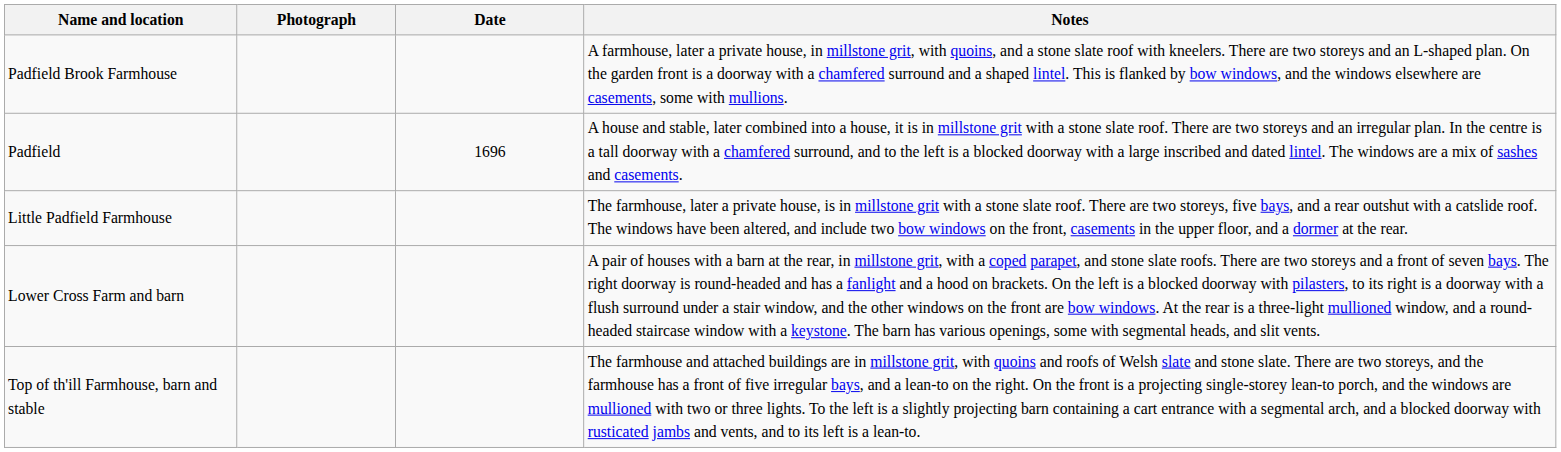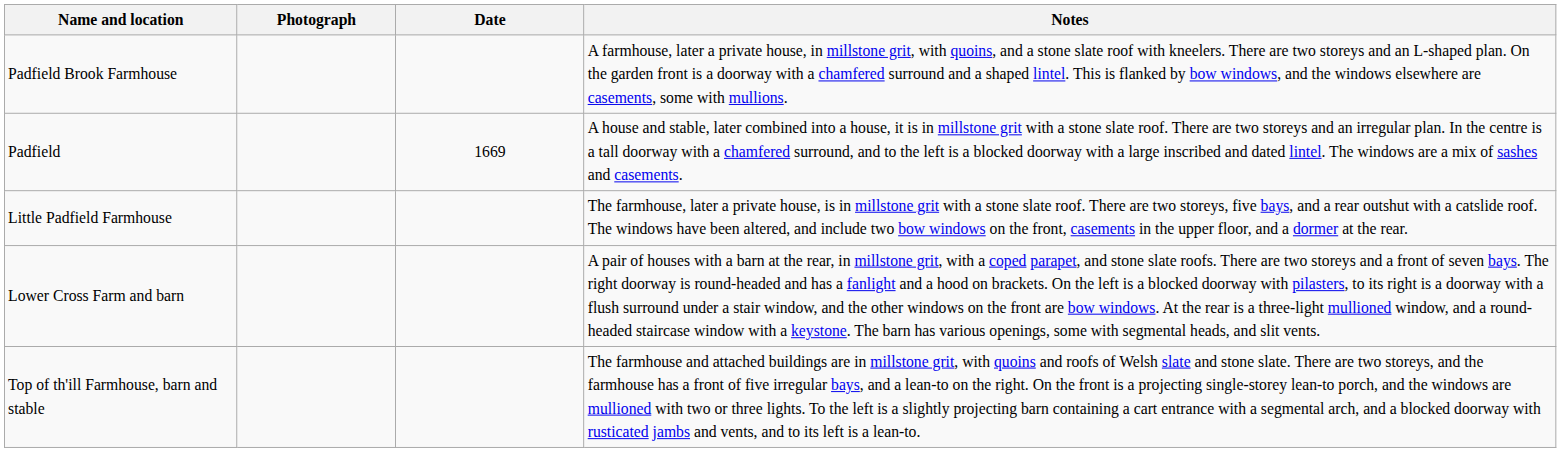(490, 151) 1696 -> (490, 151) 1669
